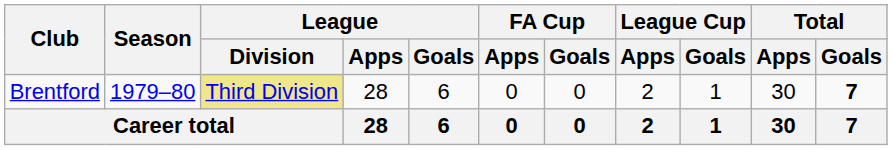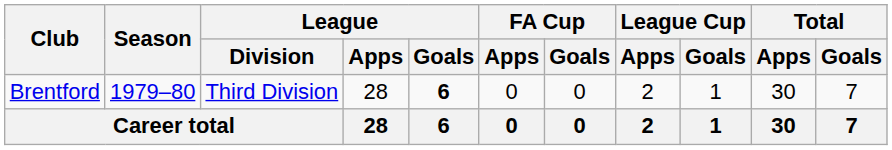(272, 91) khaki background -> (272, 91) no background
(444, 91) normal -> (444, 91) bold
(851, 91) bold -> (851, 91) normal
